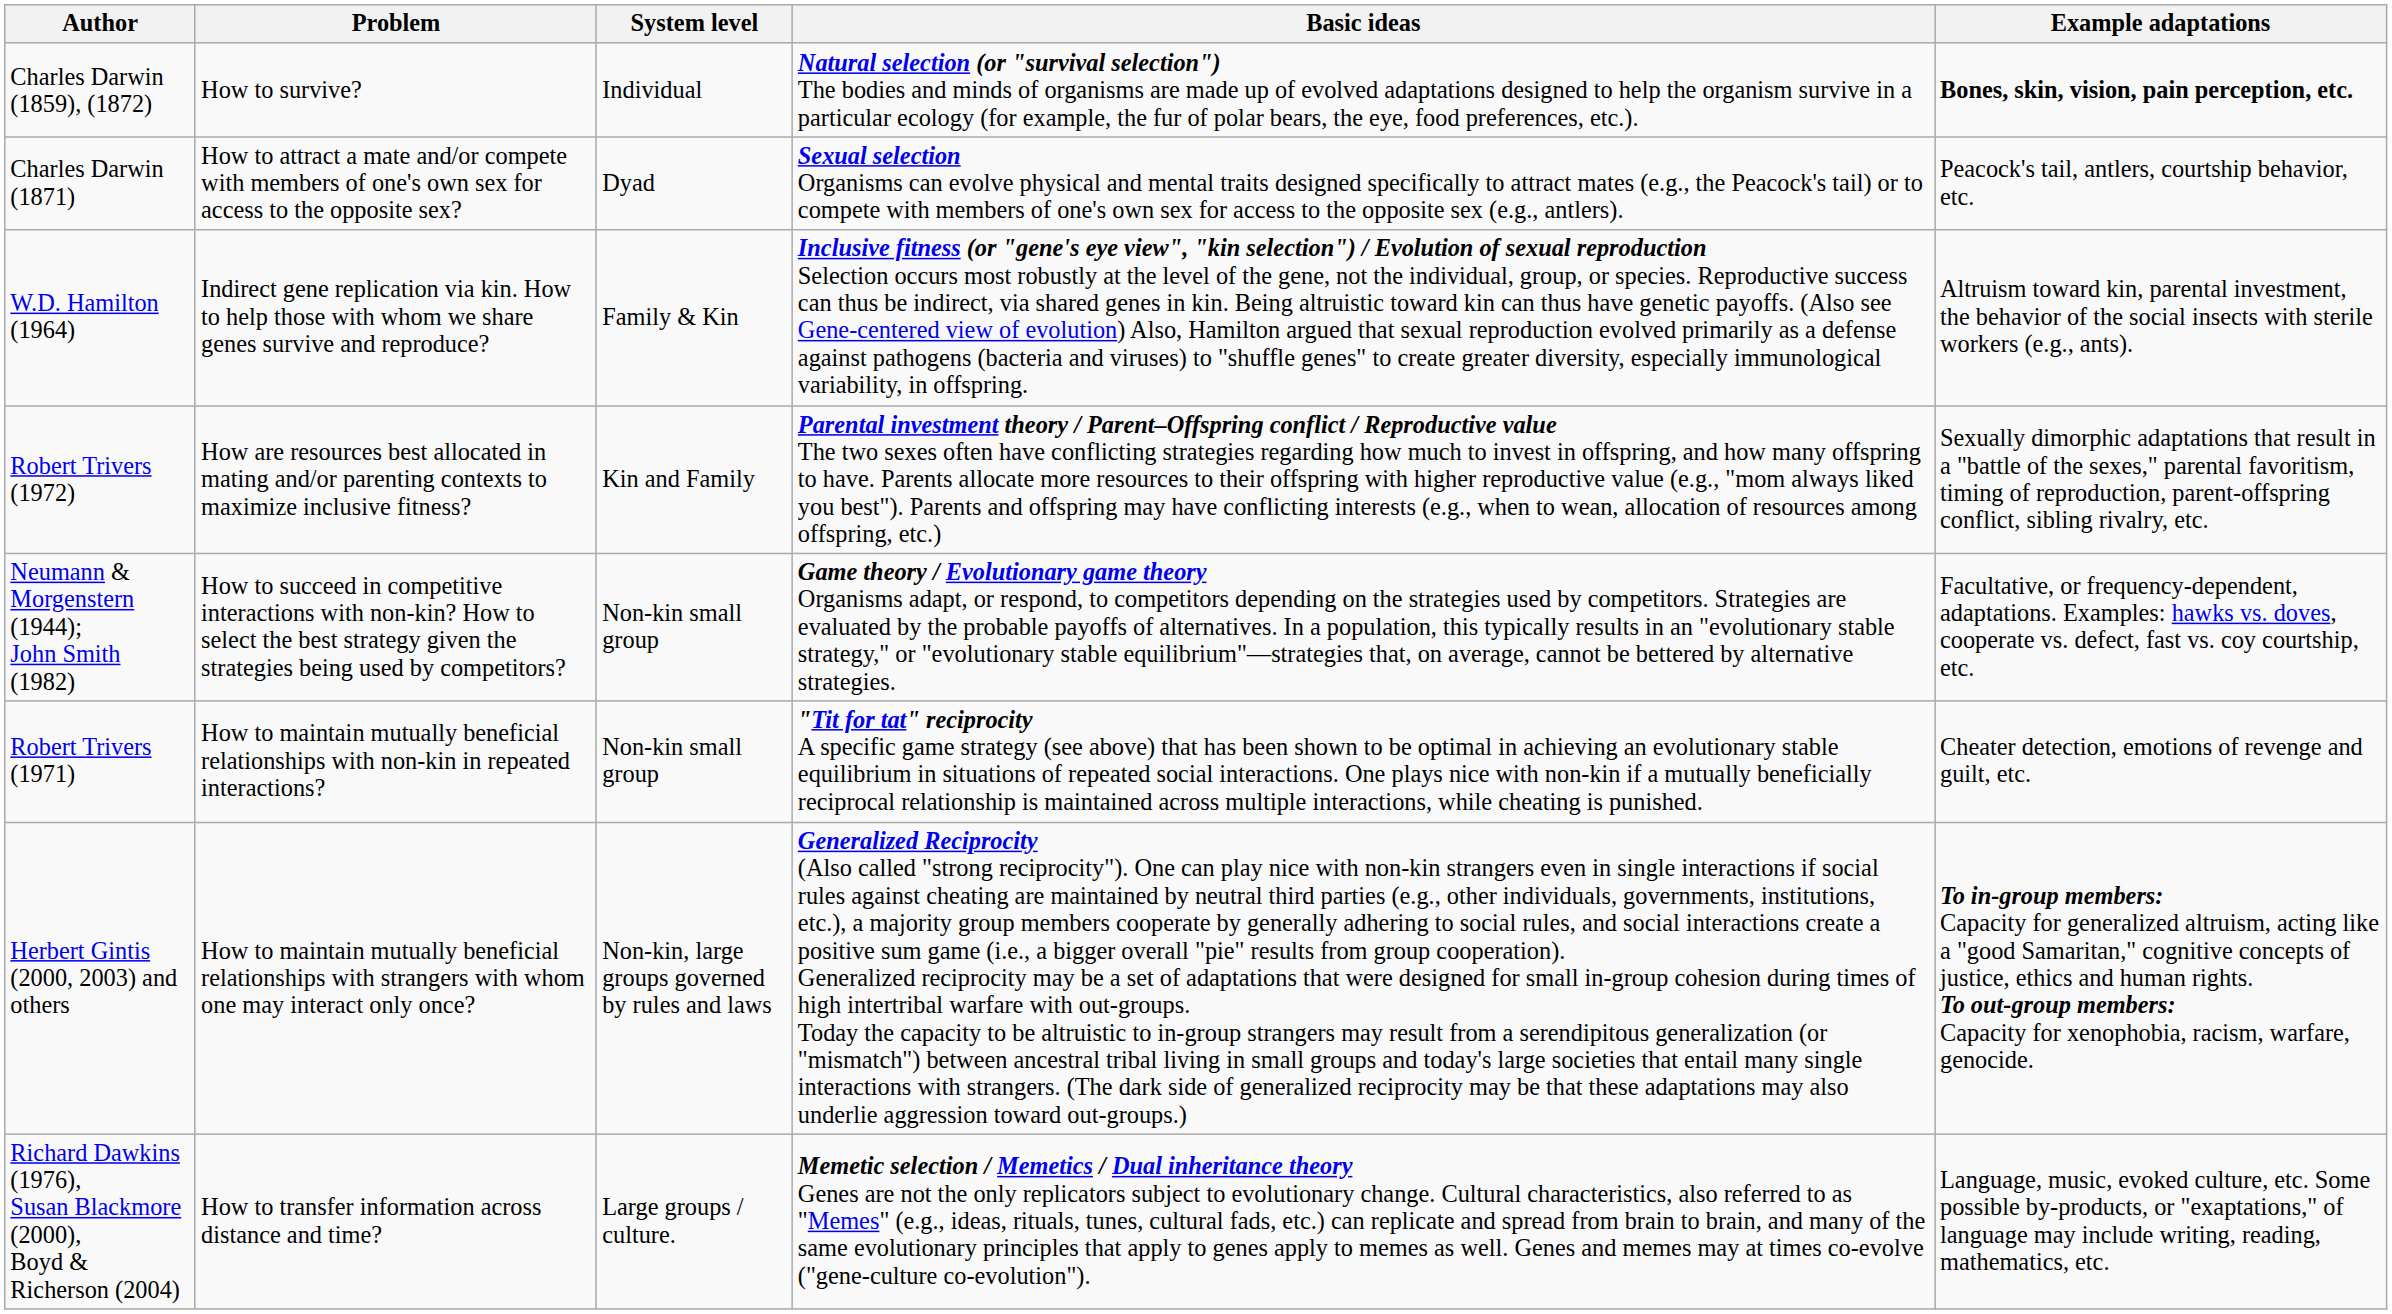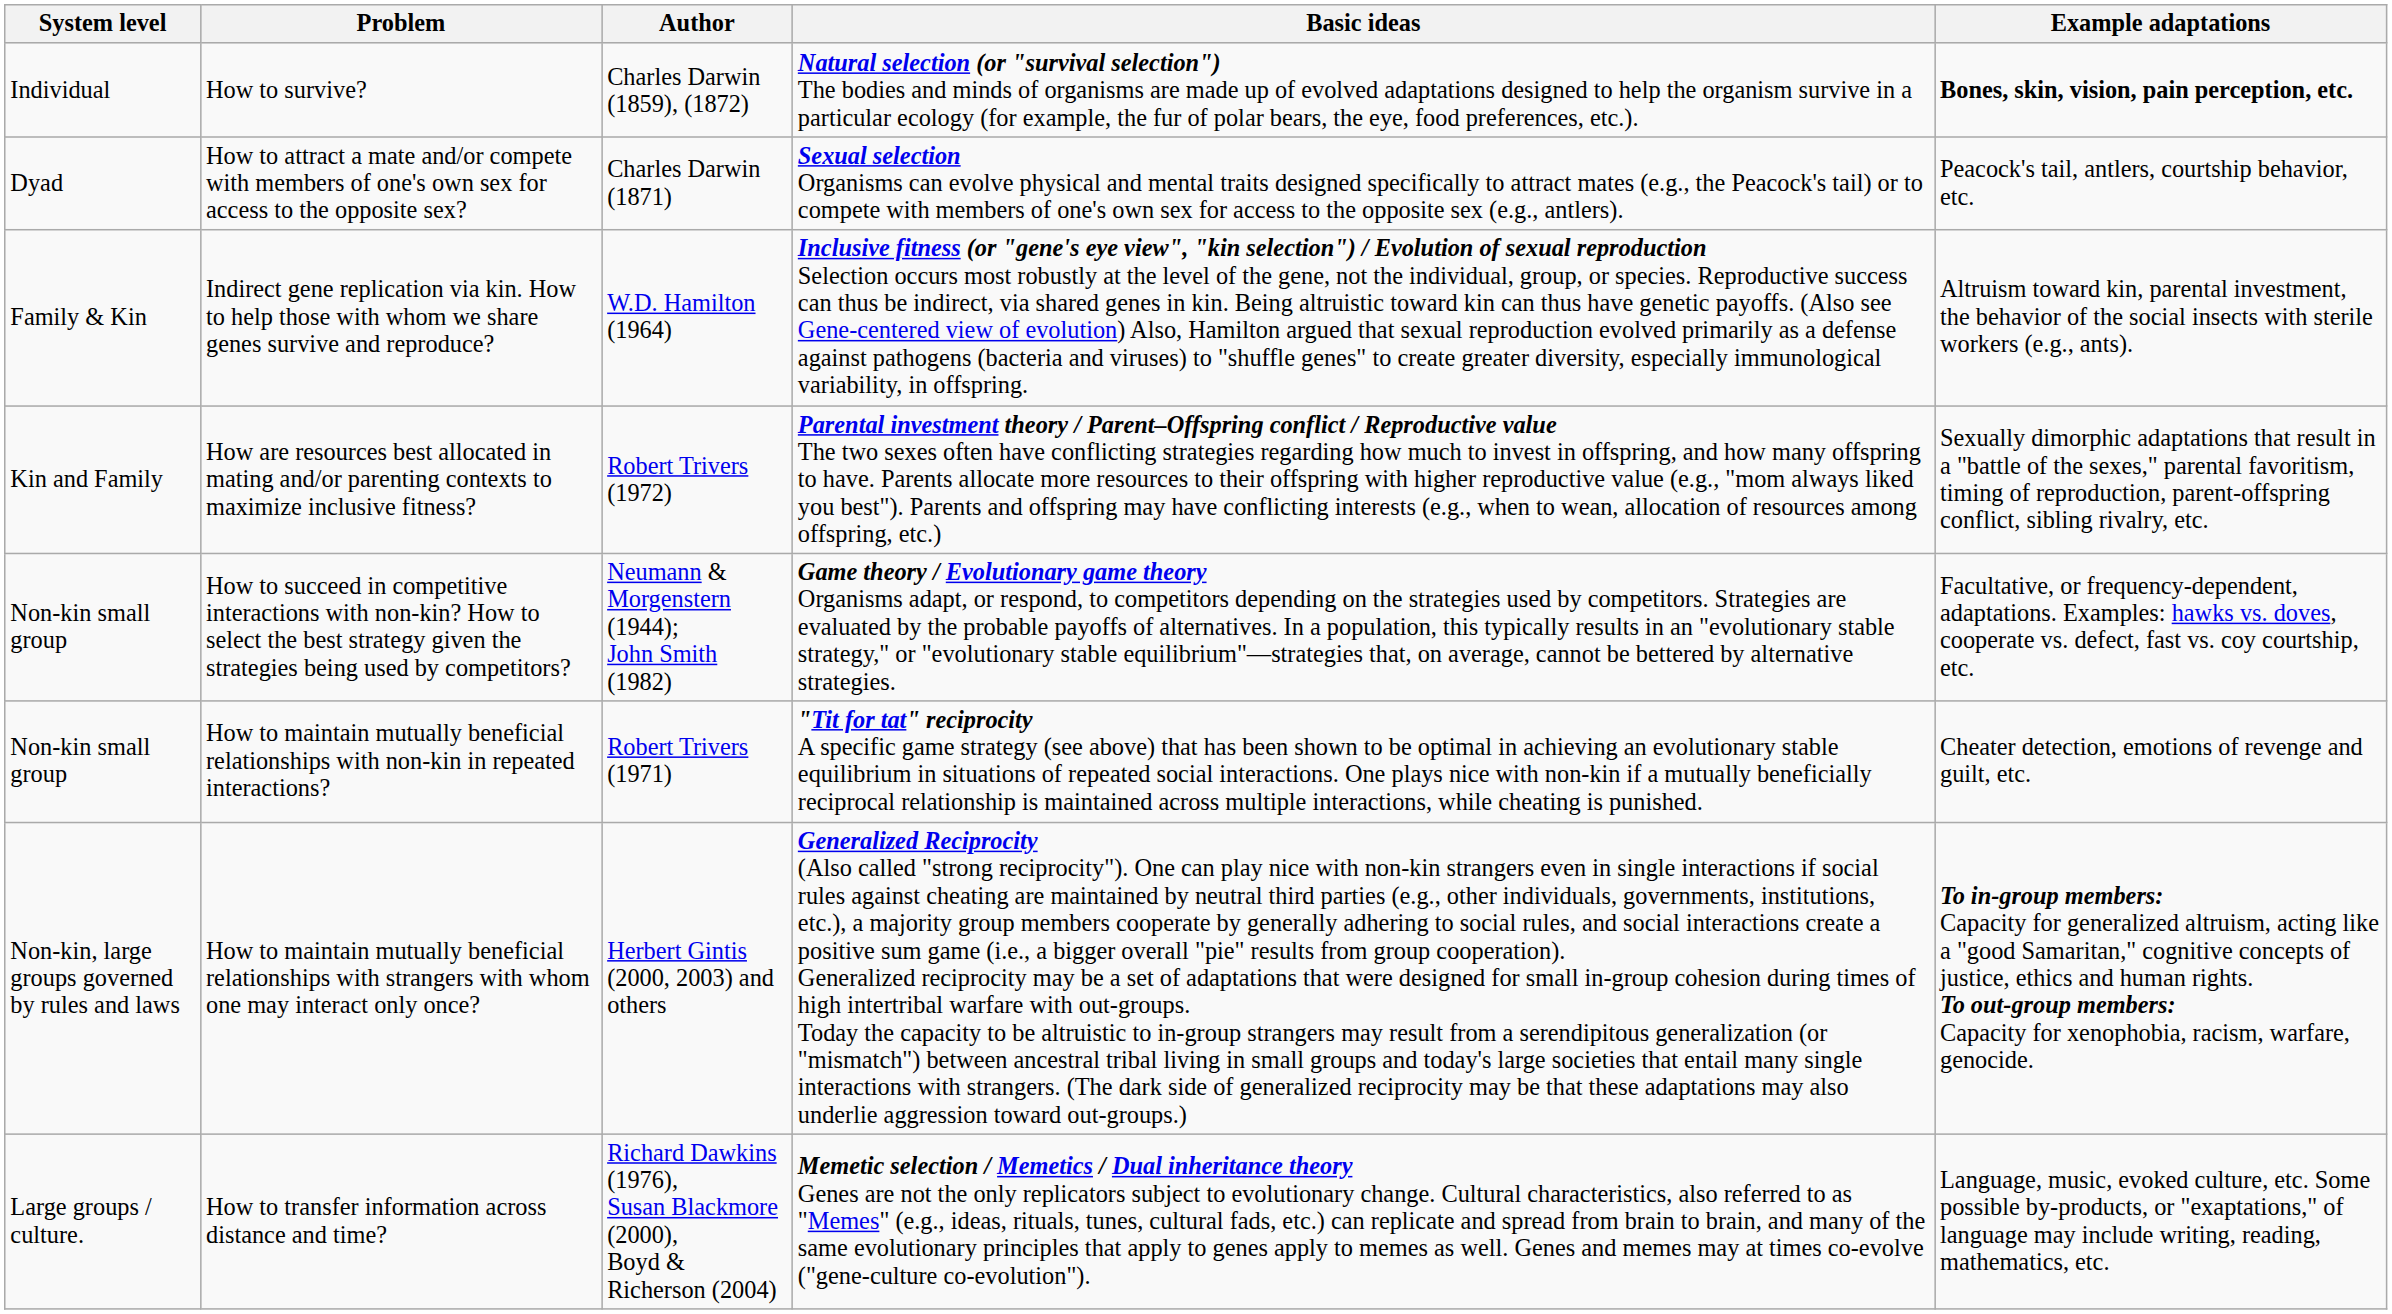columns swapped: (694, 23) <-> (100, 23)
